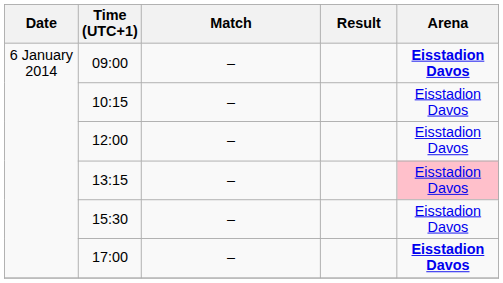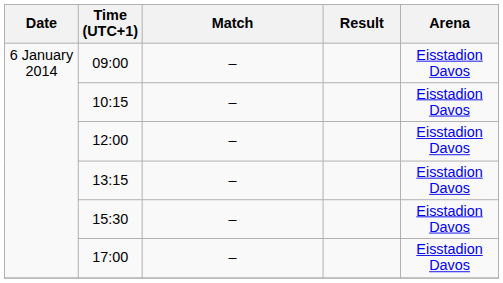(448, 63) bold -> (450, 63) normal
(448, 180) pink background -> (450, 180) no background
(448, 258) bold -> (450, 258) normal
